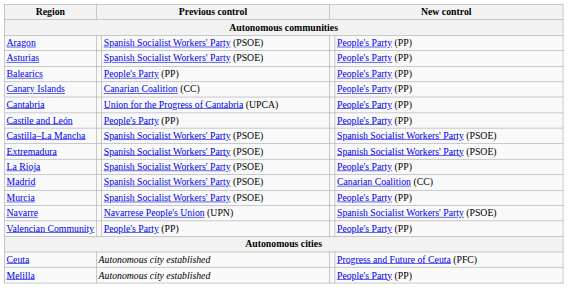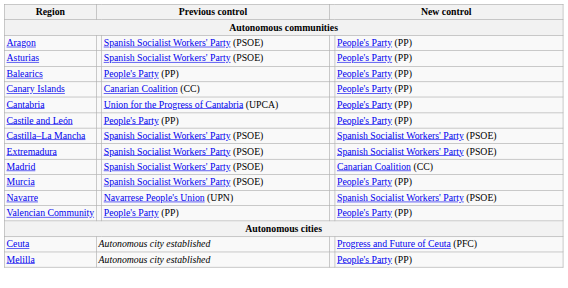- row: (23, 167)
